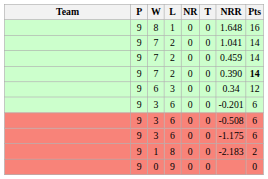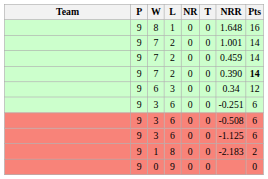(231, 43) 1.041 -> (231, 43) 1.001
(231, 105) -0.201 -> (231, 105) -0.251
(231, 136) -1.175 -> (231, 136) -1.125
